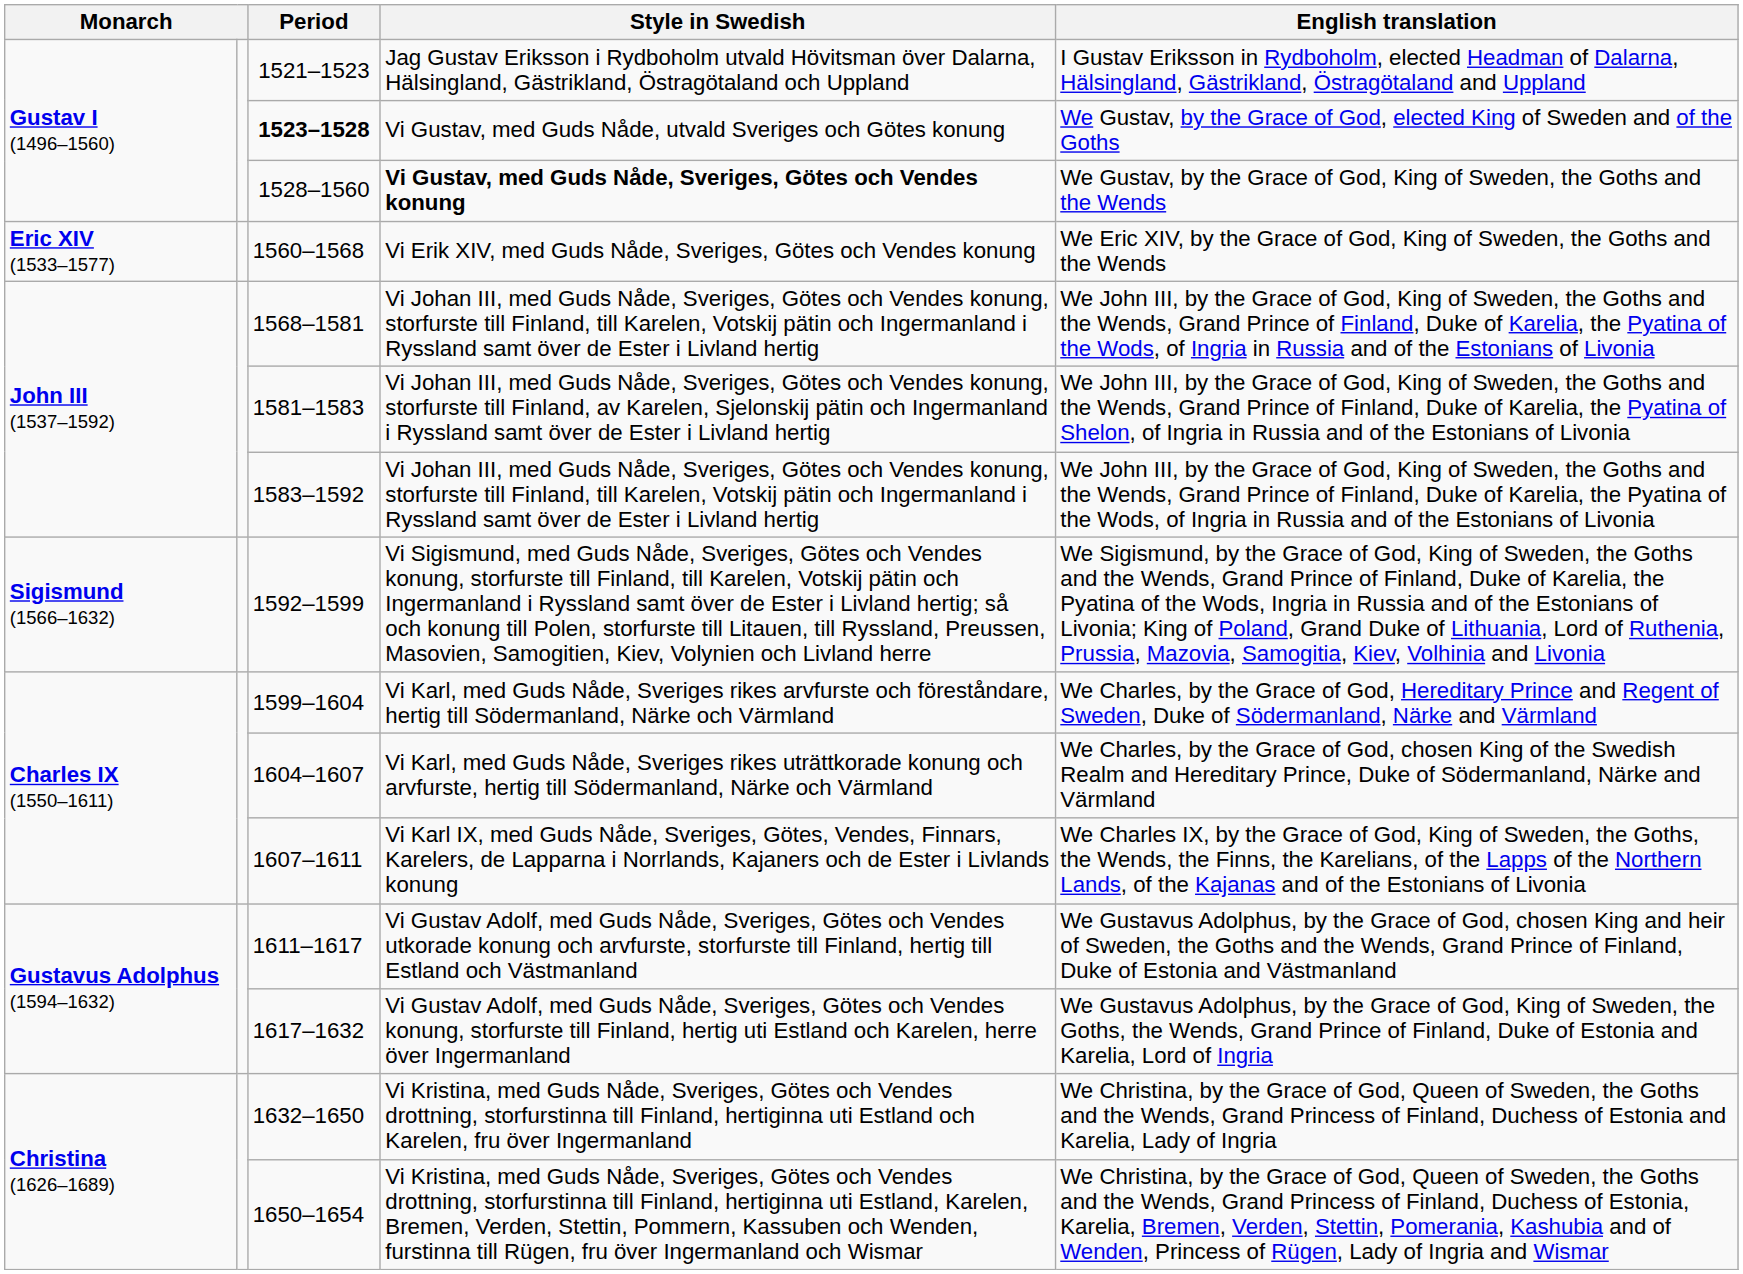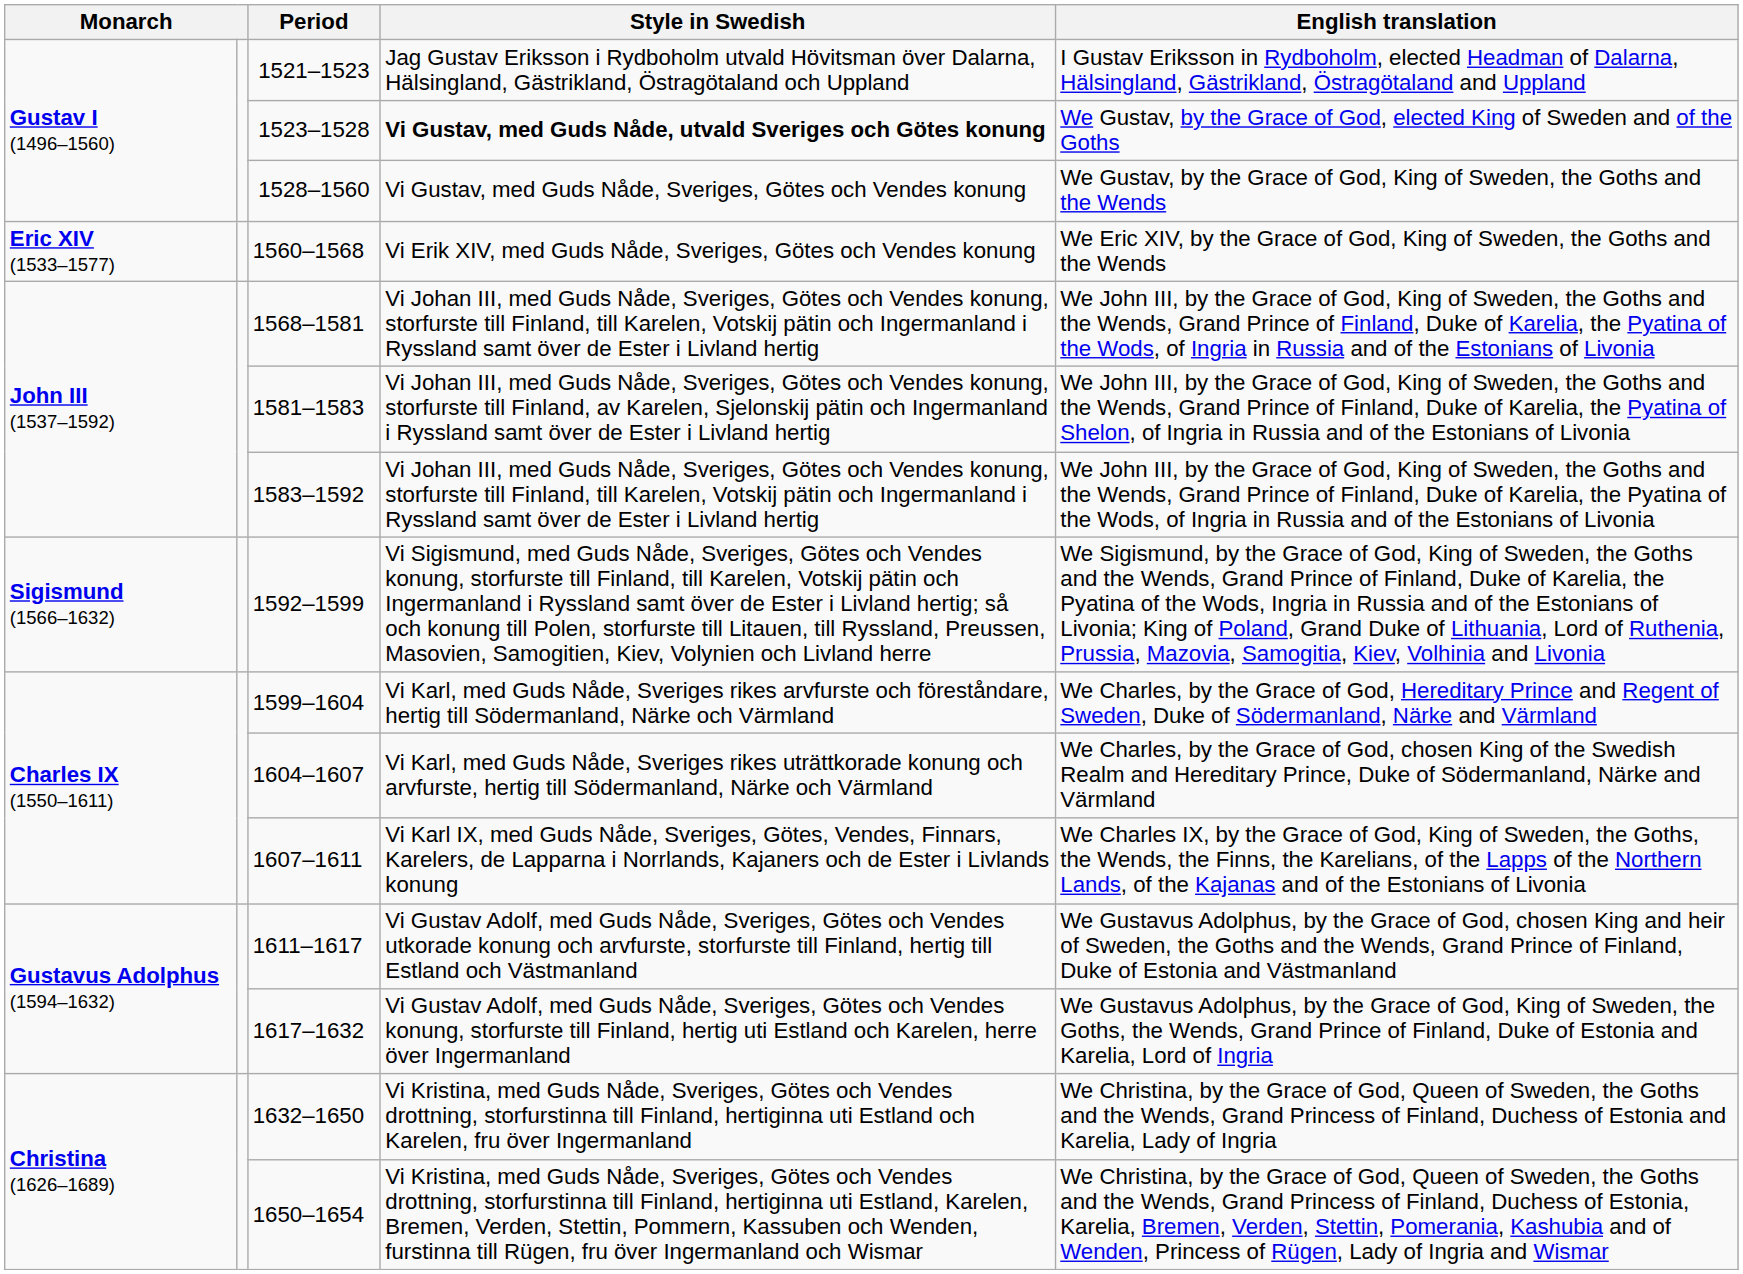(314, 130) bold -> (314, 130) normal
(695, 130) normal -> (715, 130) bold
(682, 190) bold -> (706, 190) normal
